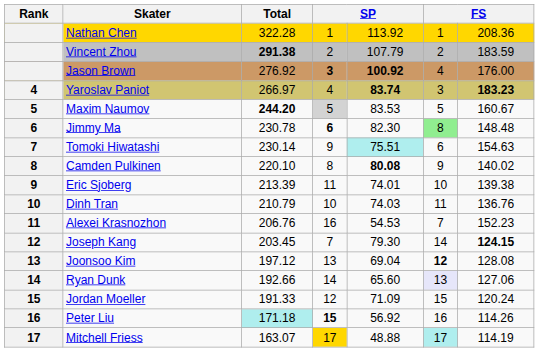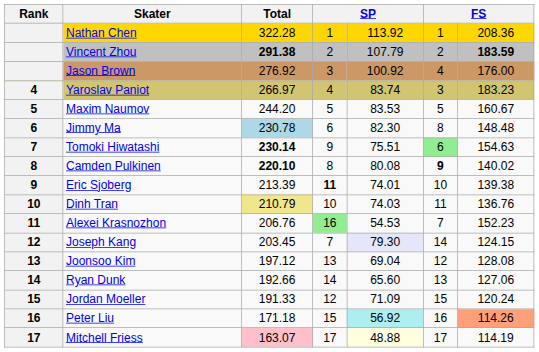(496, 52) normal -> (496, 52) bold
(330, 71) bold -> (330, 71) normal
(385, 71) bold -> (385, 71) normal
(385, 90) bold -> (385, 90) normal
(496, 90) bold -> (496, 90) normal
(277, 109) bold -> (277, 109) normal
(330, 109) lightgrey background -> (330, 109) no background
(277, 128) no background -> (277, 128) lightblue background
(330, 128) bold -> (330, 128) normal
(440, 128) lightgreen background -> (440, 128) no background
(277, 147) normal -> (277, 147) bold
(385, 147) paleturquoise background -> (385, 147) no background
(440, 147) no background -> (440, 147) lightgreen background
(277, 166) normal -> (277, 166) bold
(385, 166) bold -> (385, 166) normal
(440, 166) normal -> (440, 166) bold
(330, 185) normal -> (330, 185) bold
(277, 204) no background -> (277, 204) khaki background
(330, 223) no background -> (330, 223) lightgreen background
(385, 242) no background -> (385, 242) lavender background
(496, 242) bold -> (496, 242) normal
(440, 261) bold -> (440, 261) normal
(440, 280) lavender background -> (440, 280) no background
(277, 318) paleturquoise background -> (277, 318) no background
(330, 318) bold -> (330, 318) normal
(385, 318) no background -> (385, 318) paleturquoise background
(496, 318) no background -> (496, 318) lightsalmon background
(277, 337) no background -> (277, 337) pink background
(330, 337) gold background -> (330, 337) no background
(385, 337) no background -> (385, 337) lightyellow background
(440, 337) paleturquoise background -> (440, 337) no background
